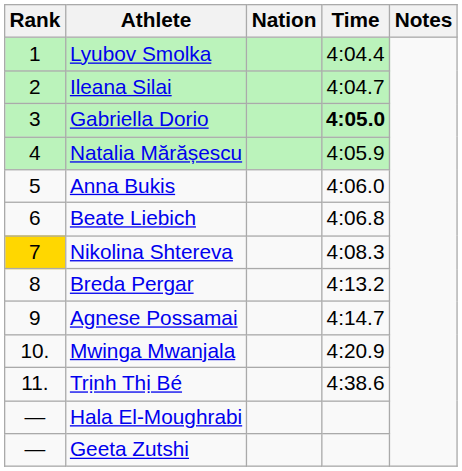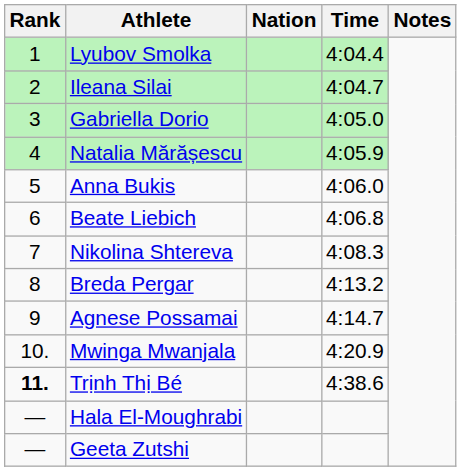(356, 119) bold -> (355, 119) normal
(35, 251) gold background -> (35, 251) no background
(35, 383) normal -> (35, 383) bold
